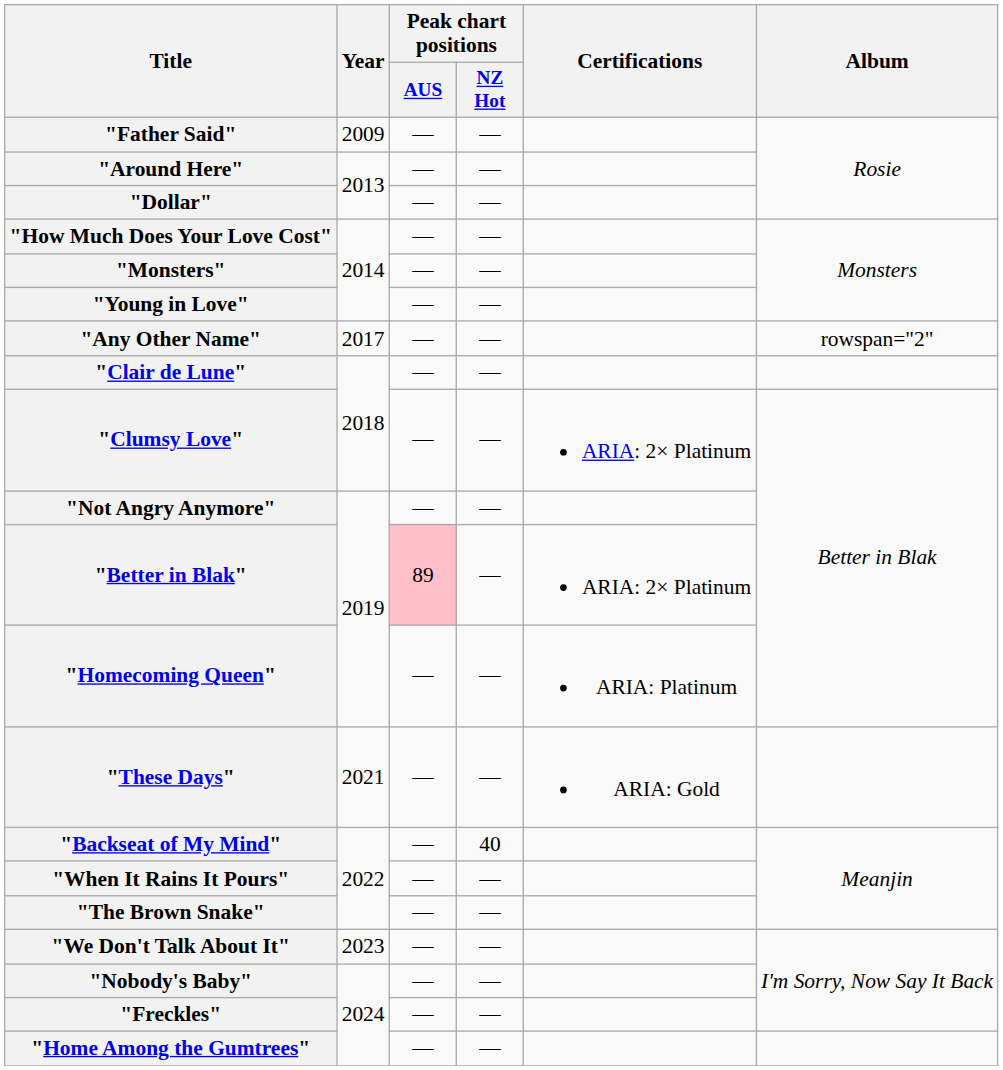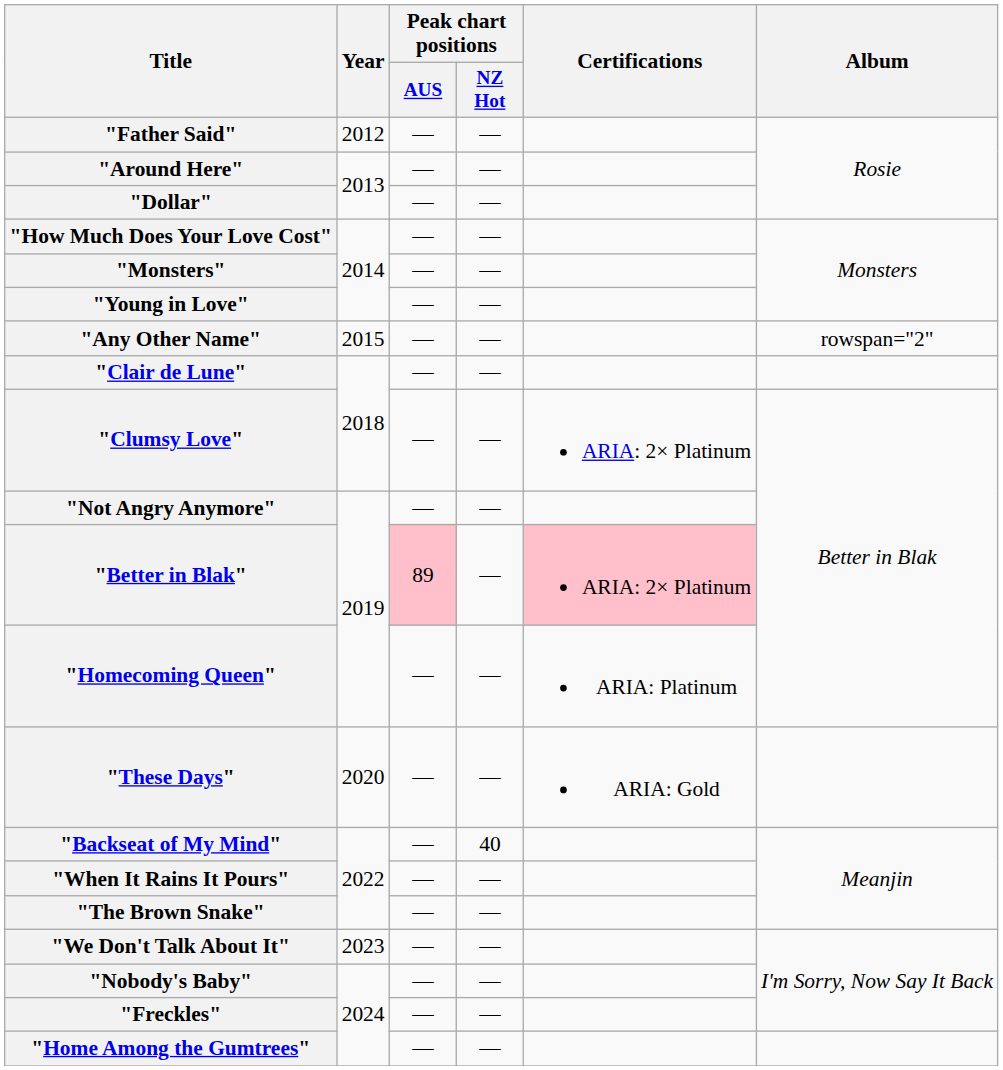(363, 134) 2009 -> (363, 134) 2012
(363, 338) 2017 -> (363, 338) 2015
(640, 587) no background -> (640, 587) pink background
(363, 776) 2021 -> (363, 776) 2020
